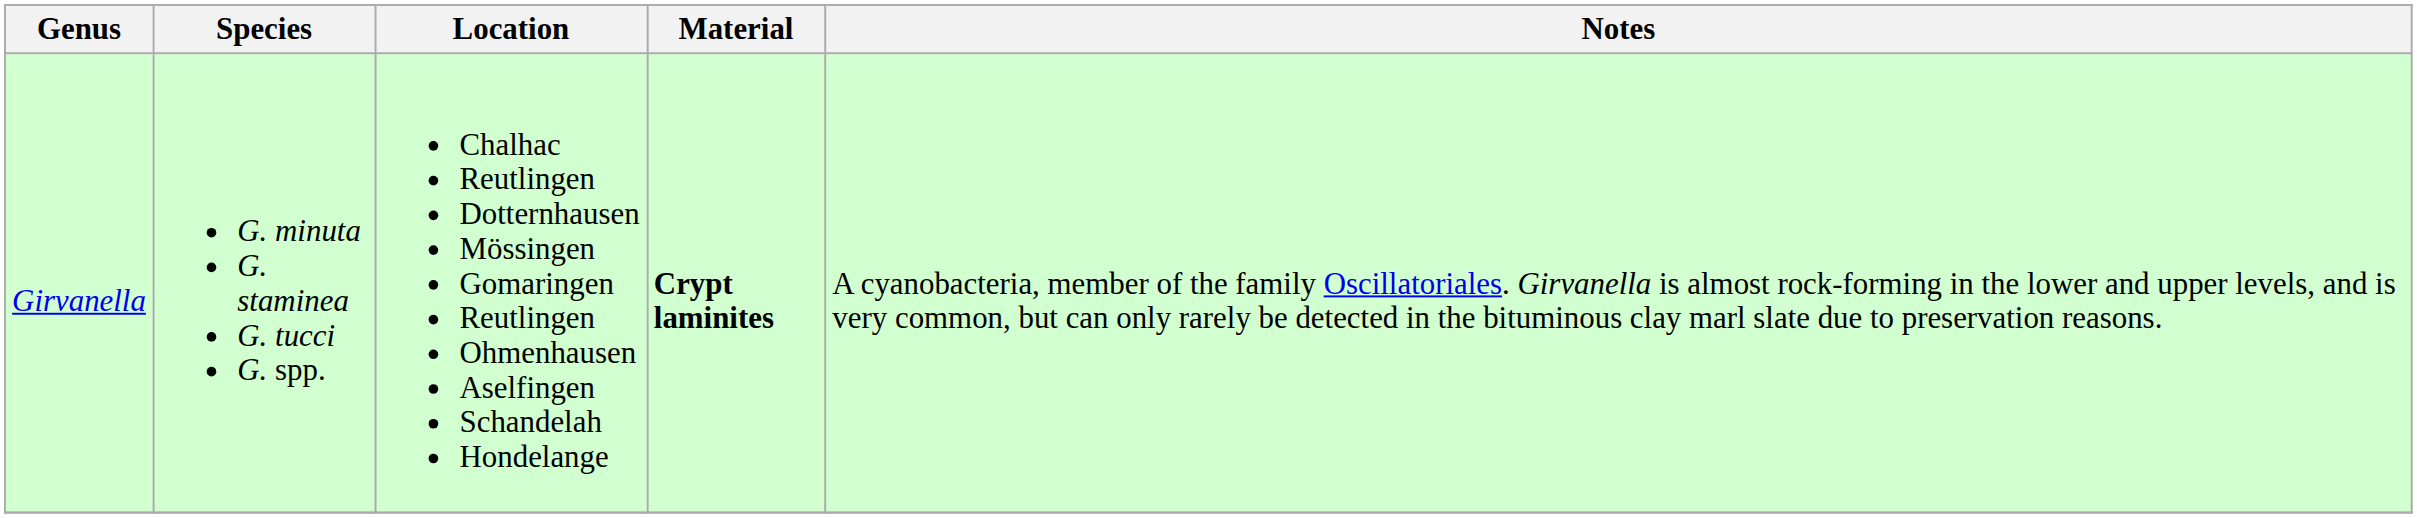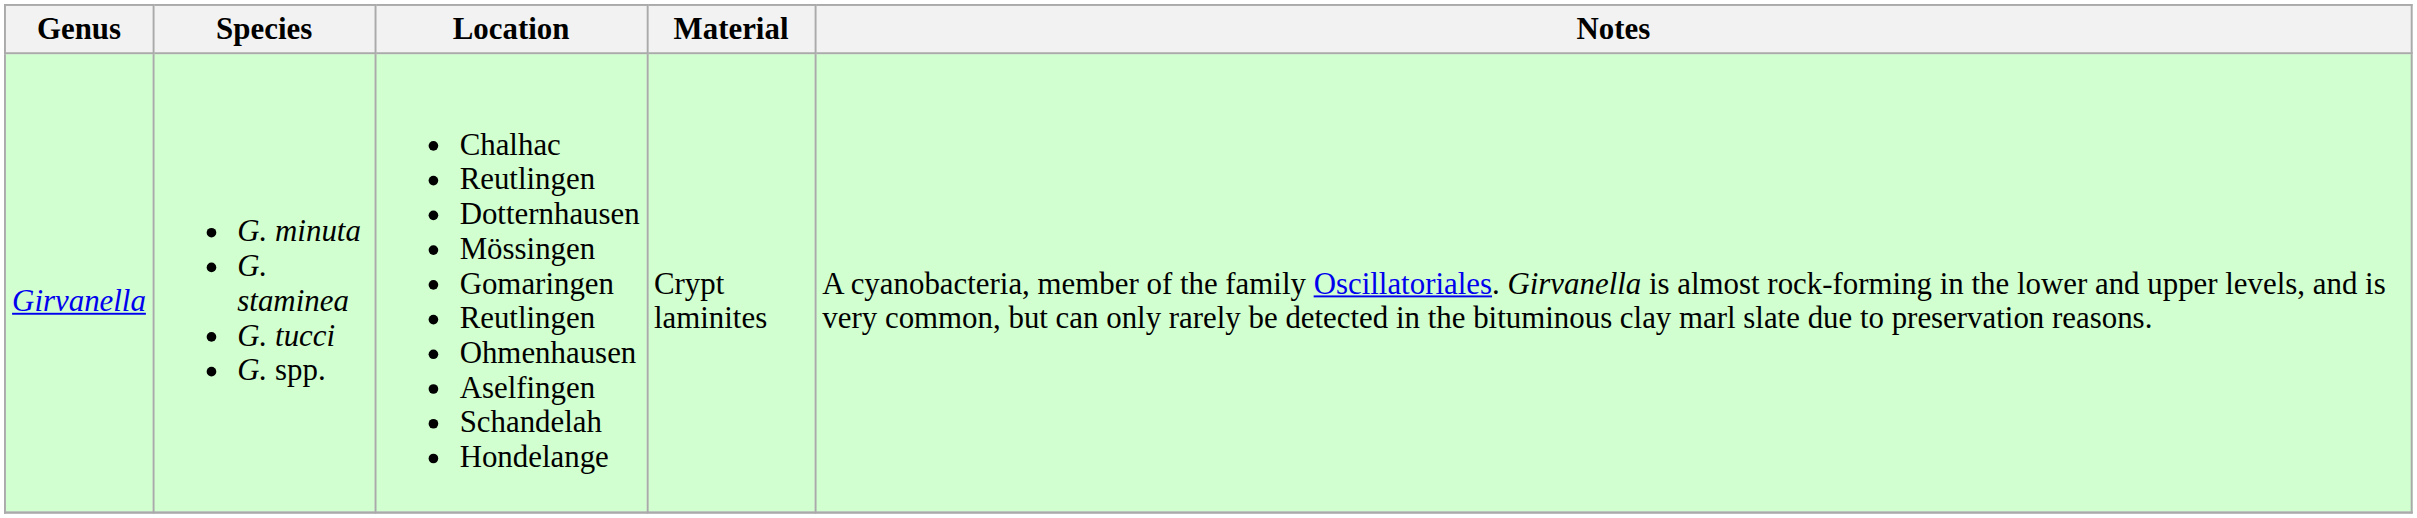(714, 299) bold -> (711, 299) normal
